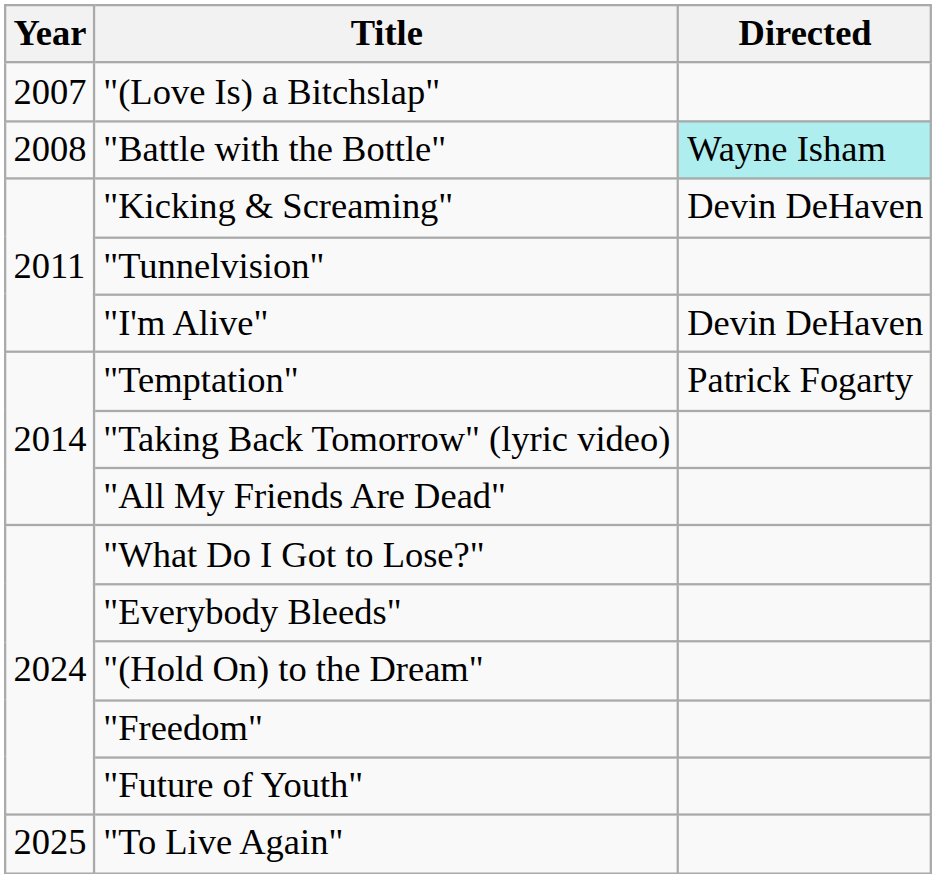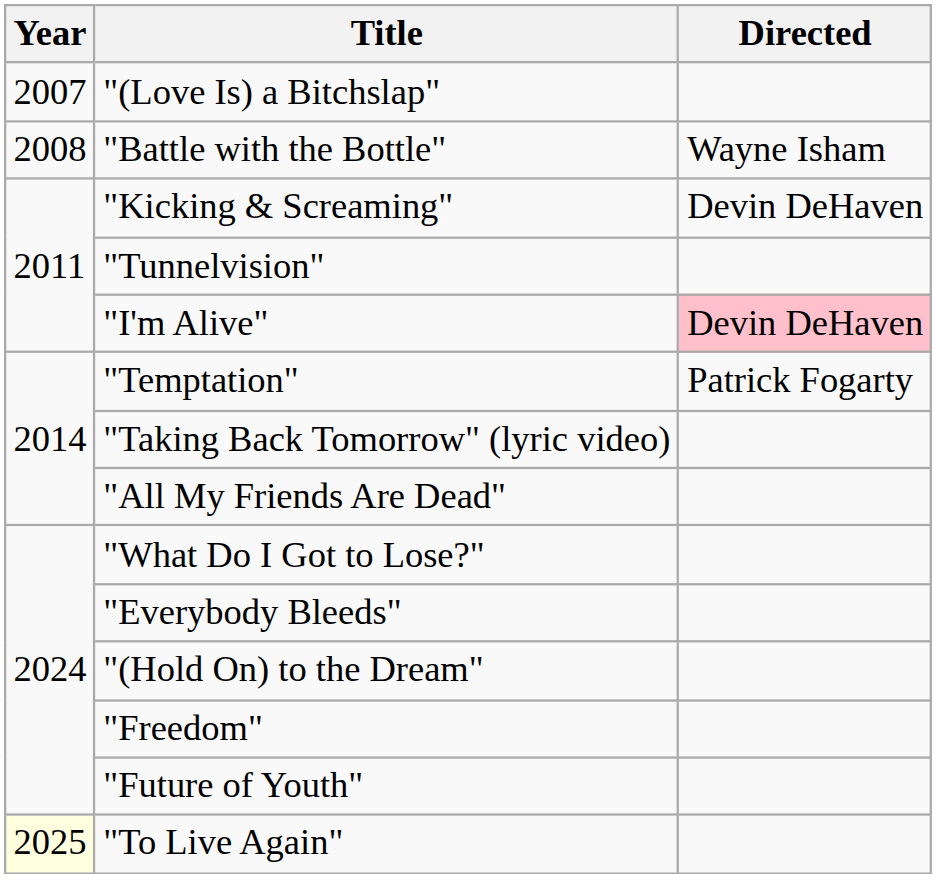(786, 149) paleturquoise background -> (786, 149) no background
(805, 322) no background -> (805, 322) pink background
(50, 843) no background -> (50, 843) lightyellow background
